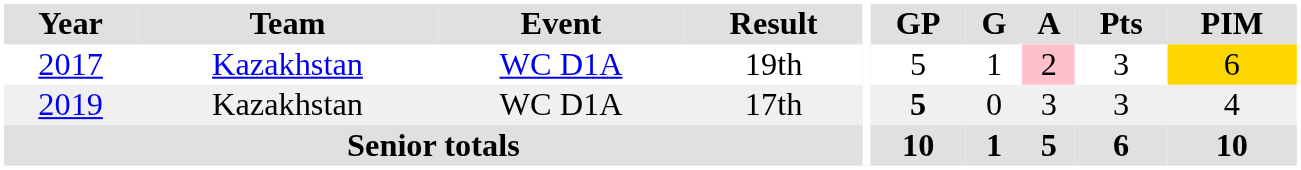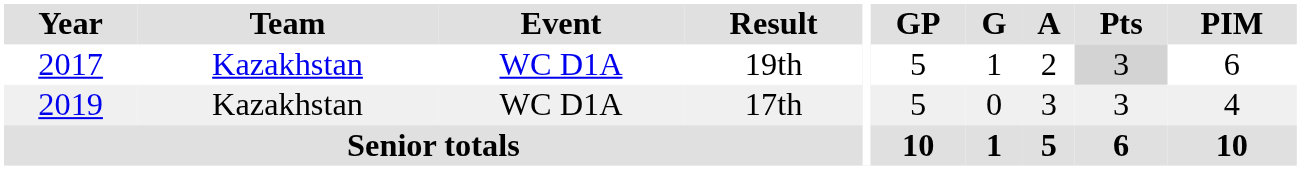(1049, 64) pink background -> (1049, 64) no background
(1121, 64) no background -> (1121, 64) lightgrey background
(1232, 64) gold background -> (1232, 64) no background
(918, 104) bold -> (918, 104) normal
